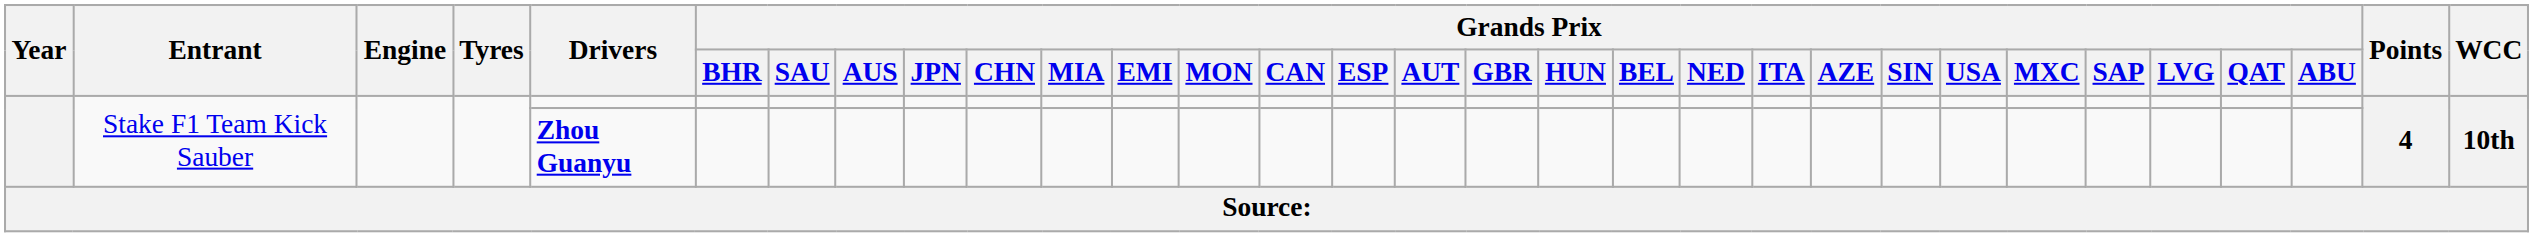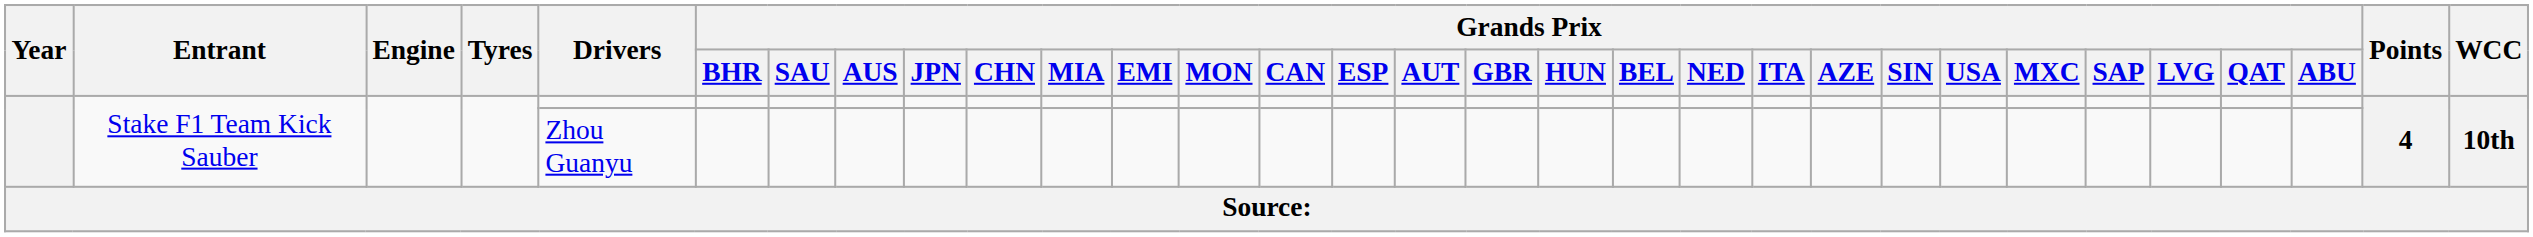(584, 146) bold -> (589, 146) normal
